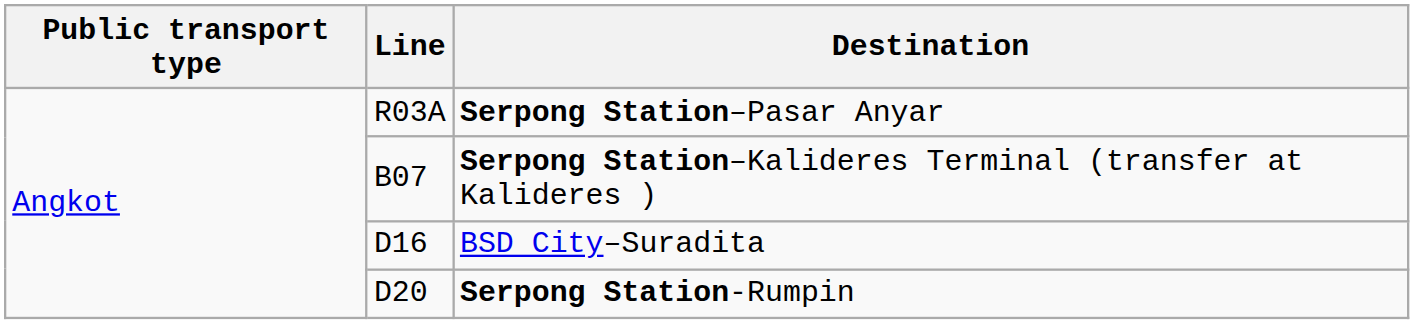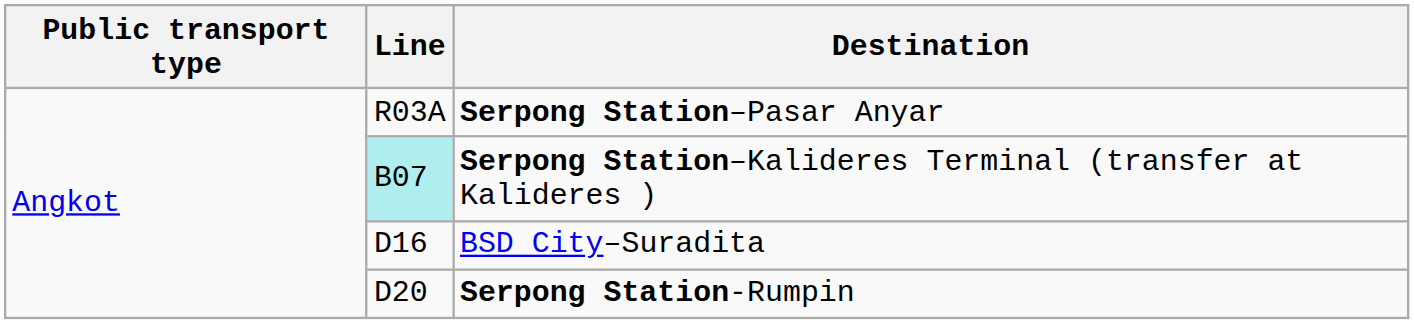(401, 179) no background -> (401, 179) paleturquoise background
